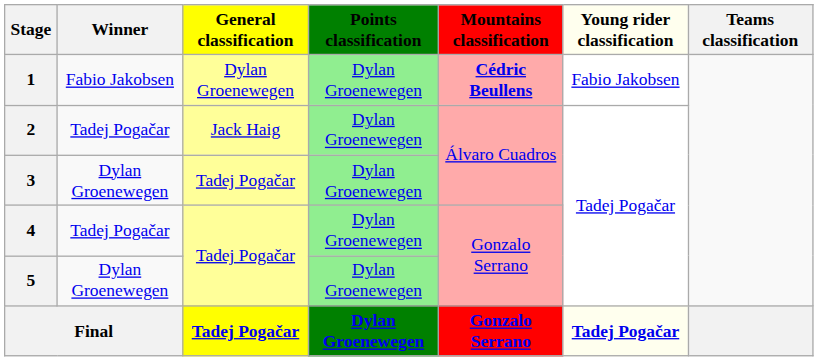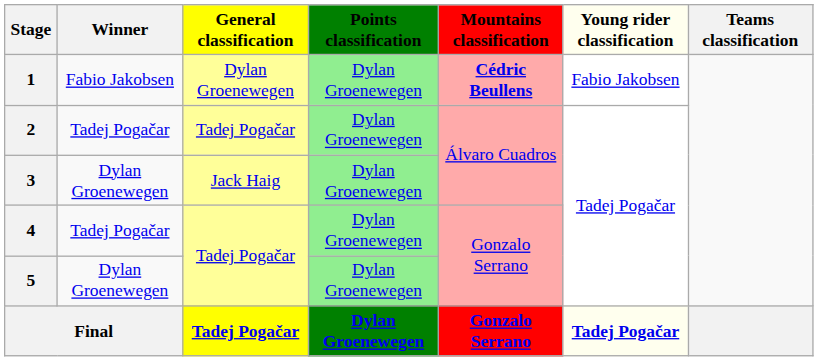(245, 130) Jack Haig -> (246, 130) Tadej Pogačar
(246, 180) Tadej Pogačar -> (245, 180) Jack Haig
